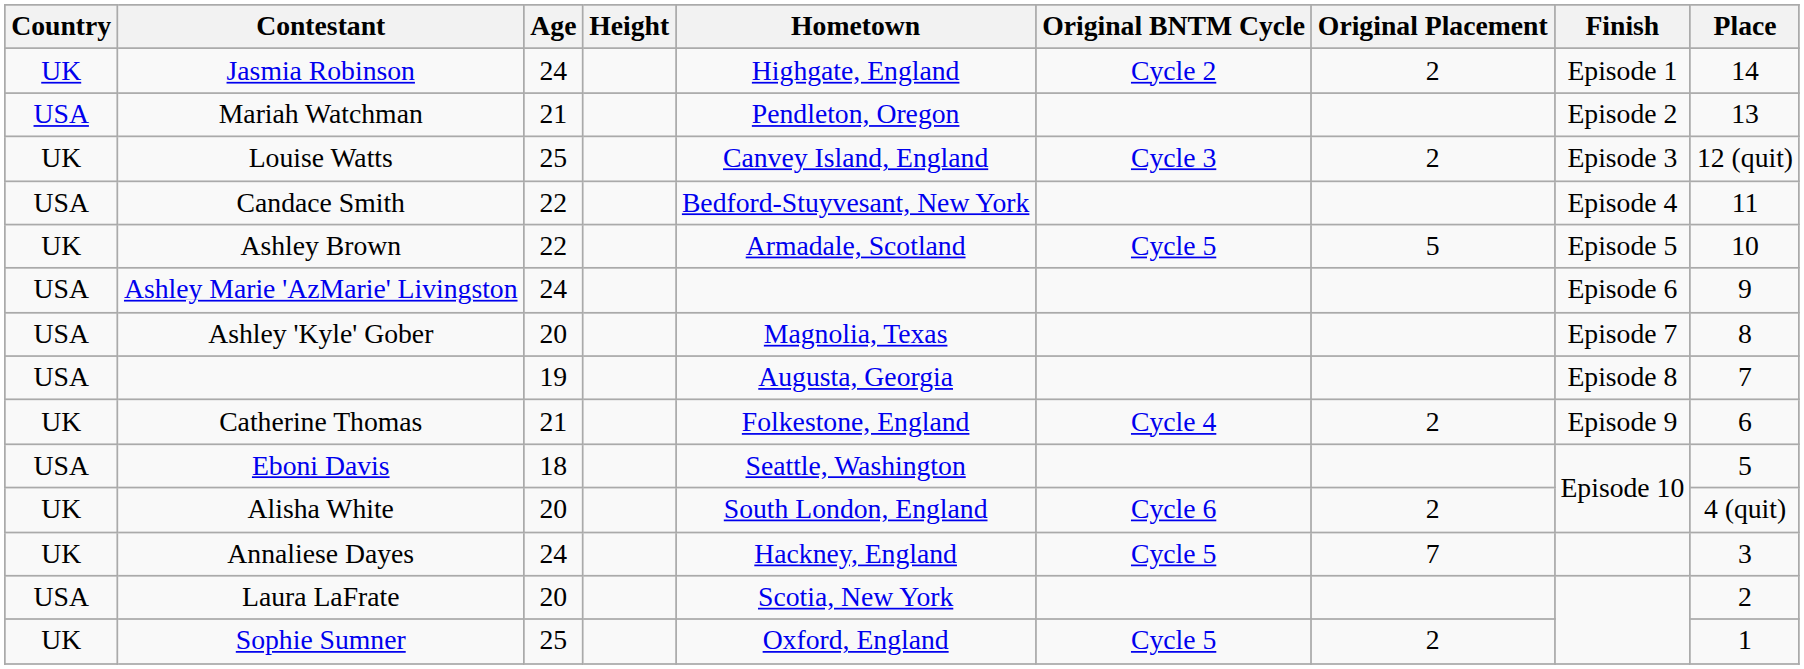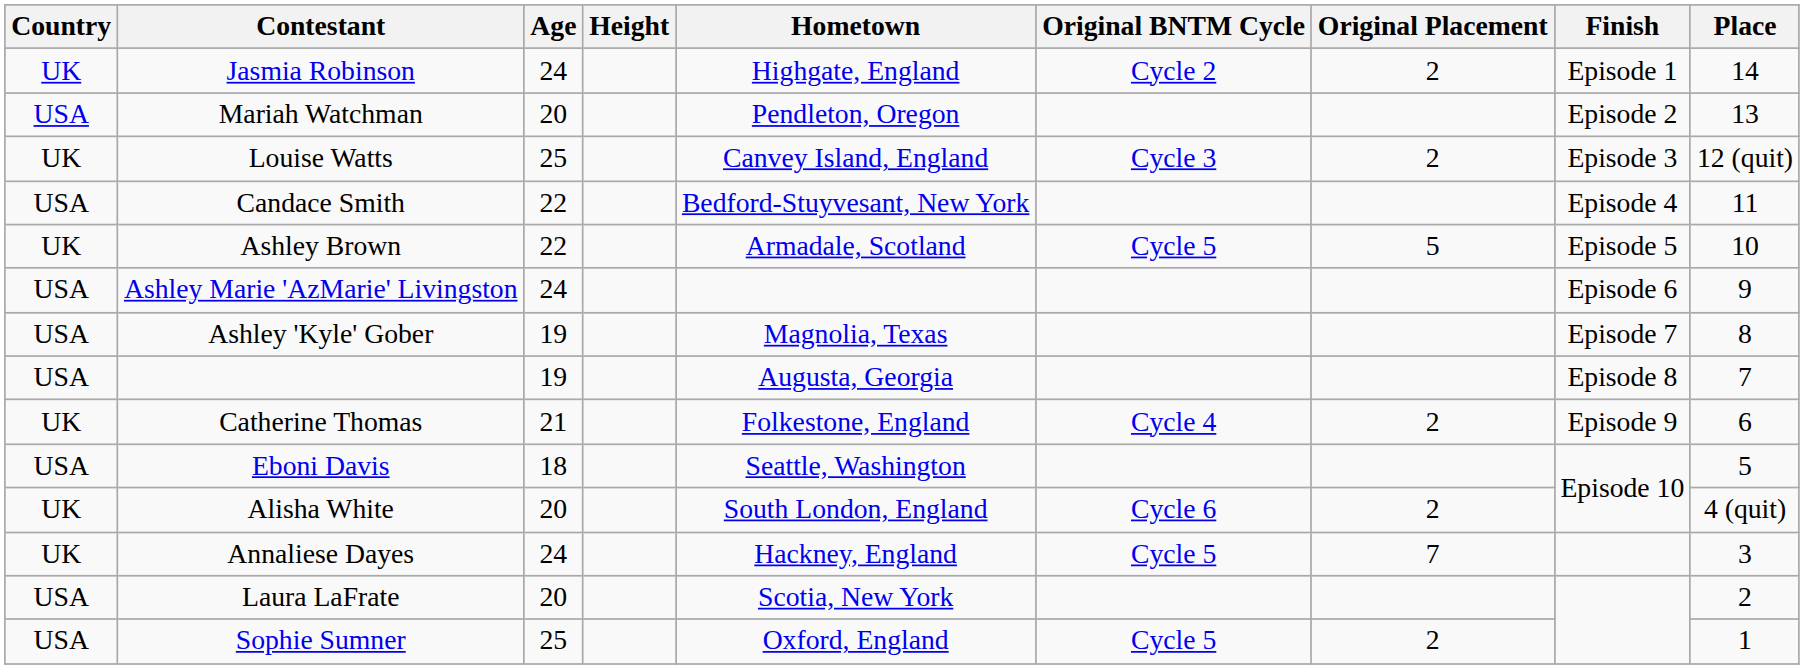(553, 114) 21 -> (553, 114) 20
(553, 333) 20 -> (553, 333) 19
(61, 641) UK -> (61, 641) USA
